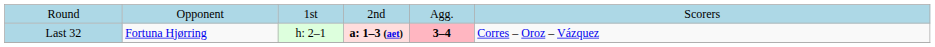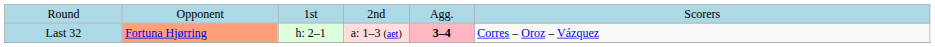(166, 33) no background -> (166, 33) lightsalmon background
(376, 33) bold -> (376, 33) normal
